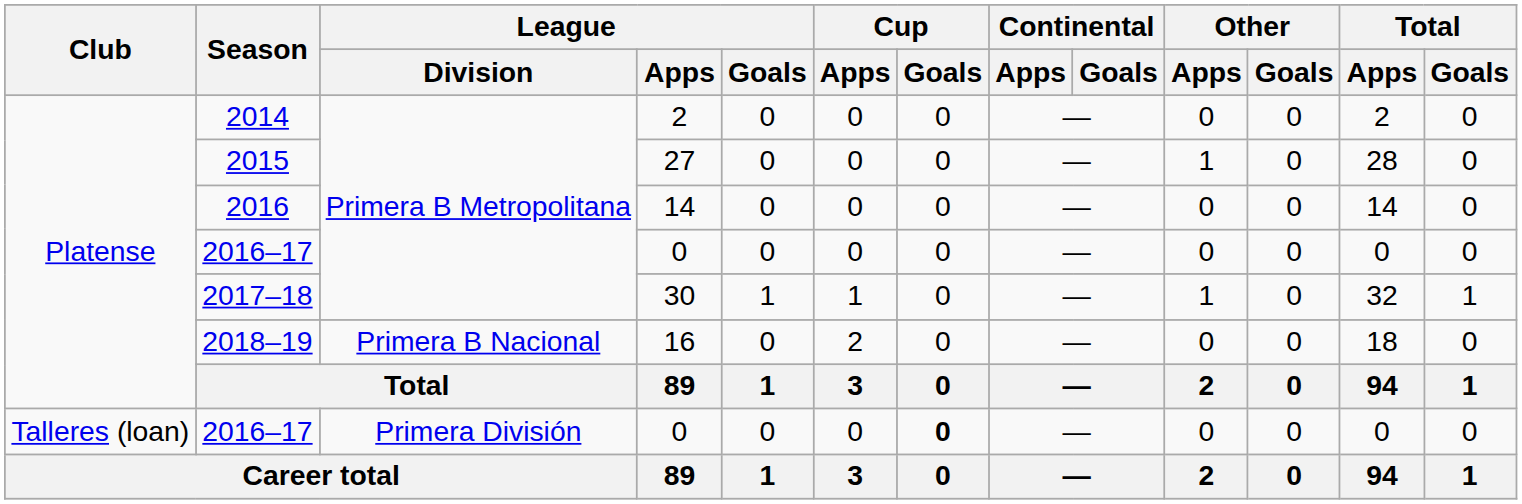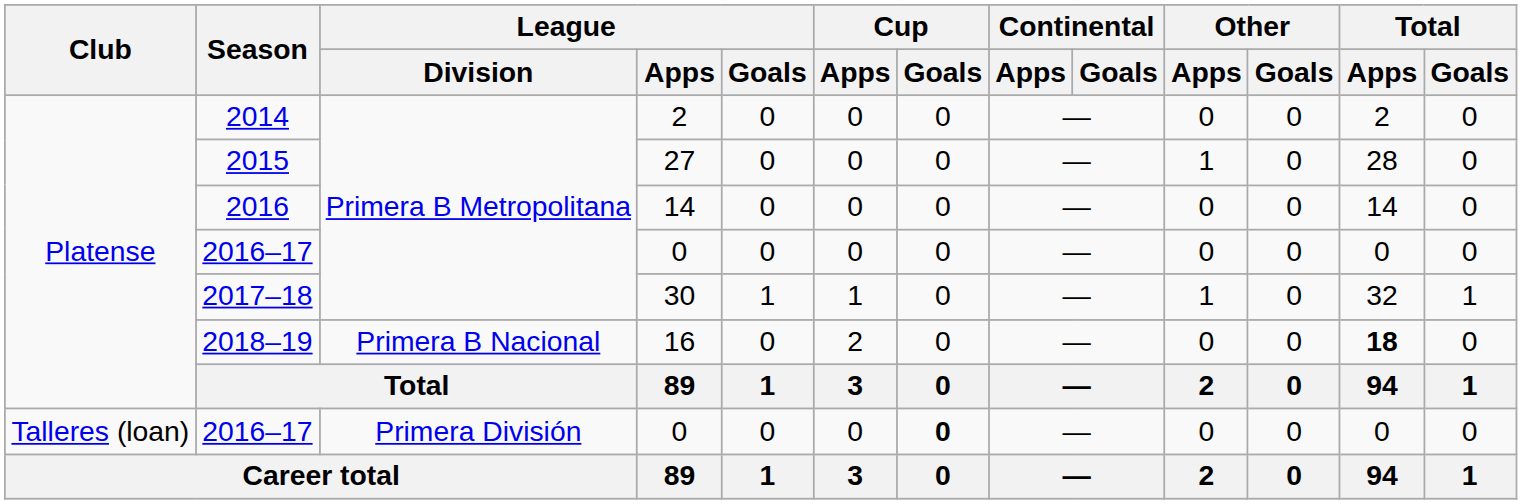(1382, 341) normal -> (1382, 341) bold
